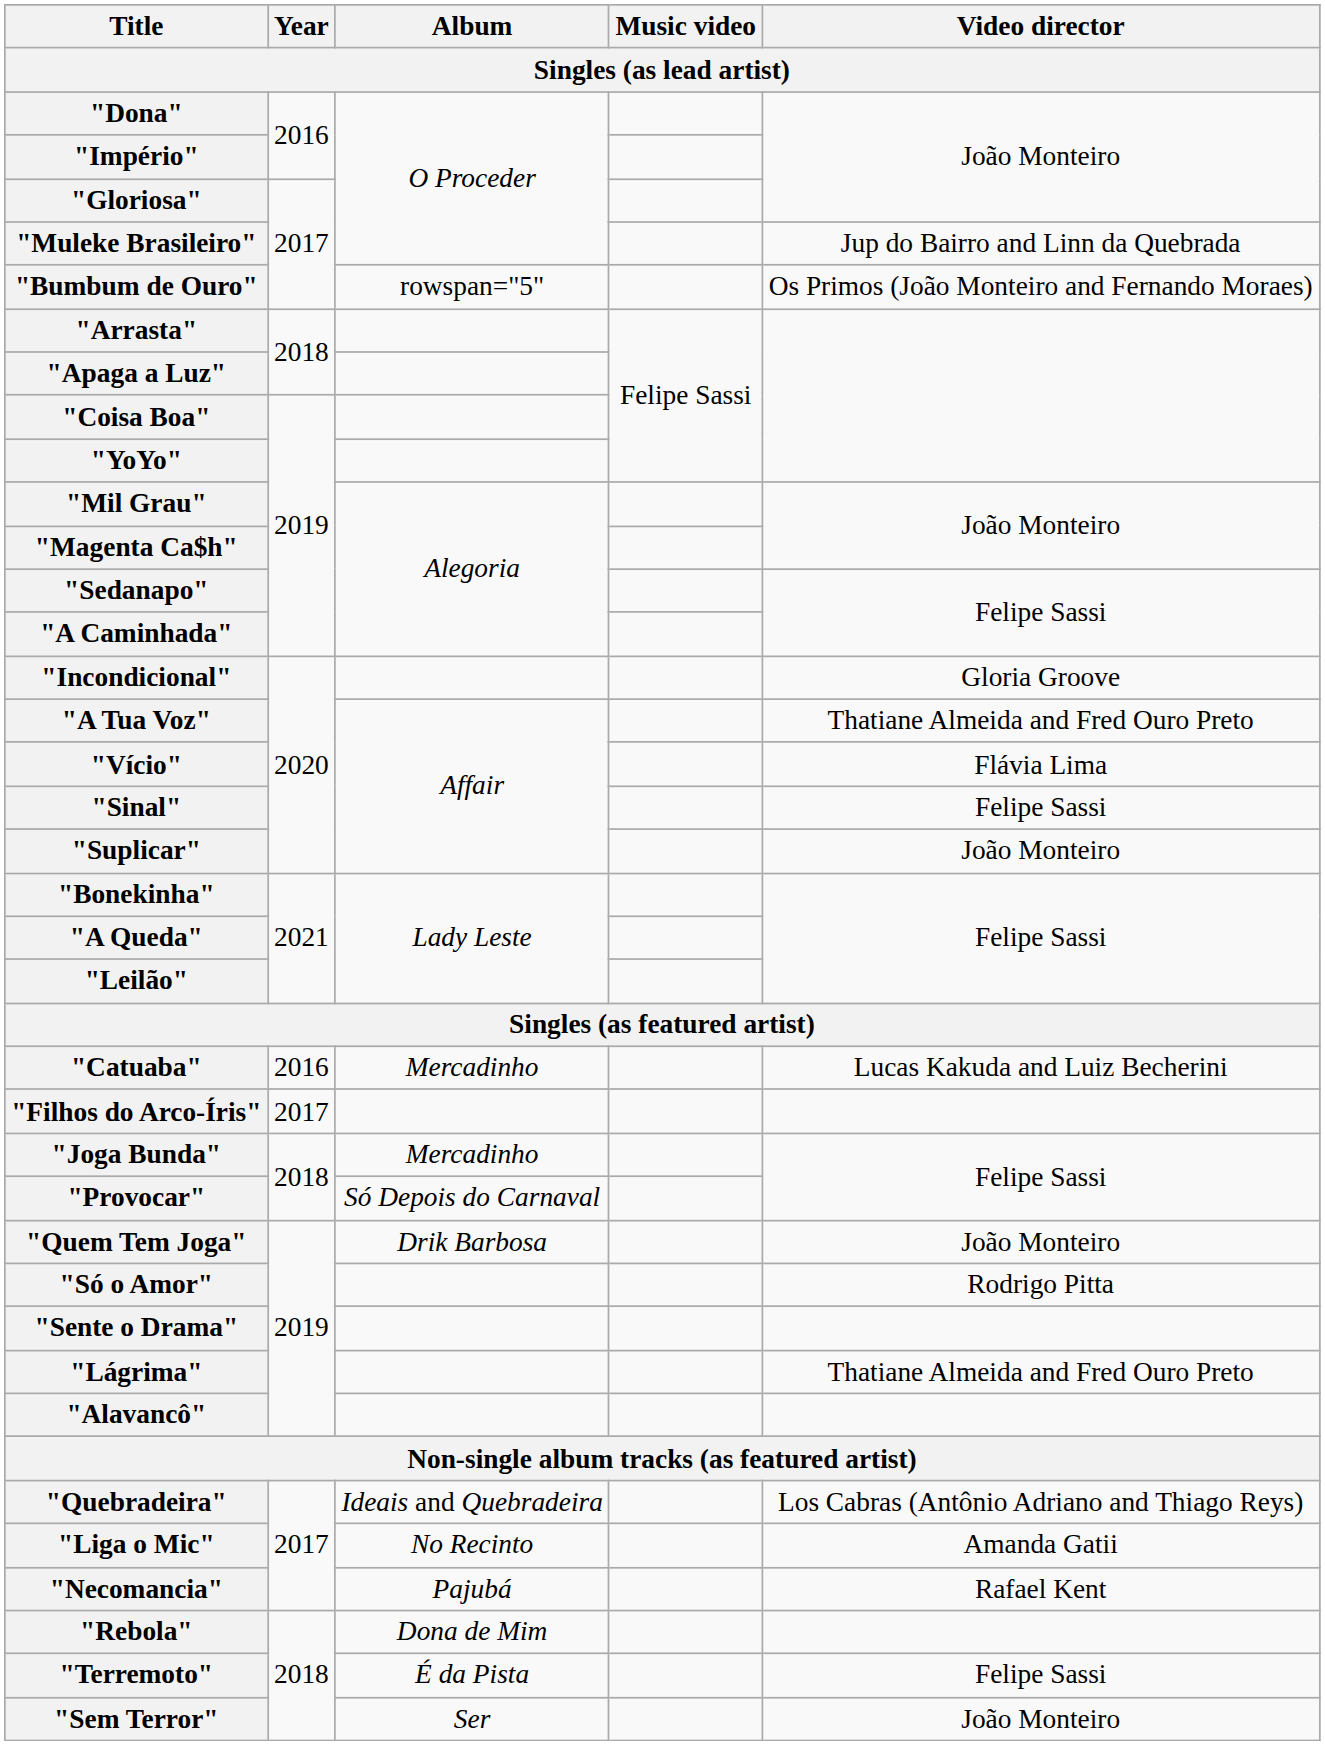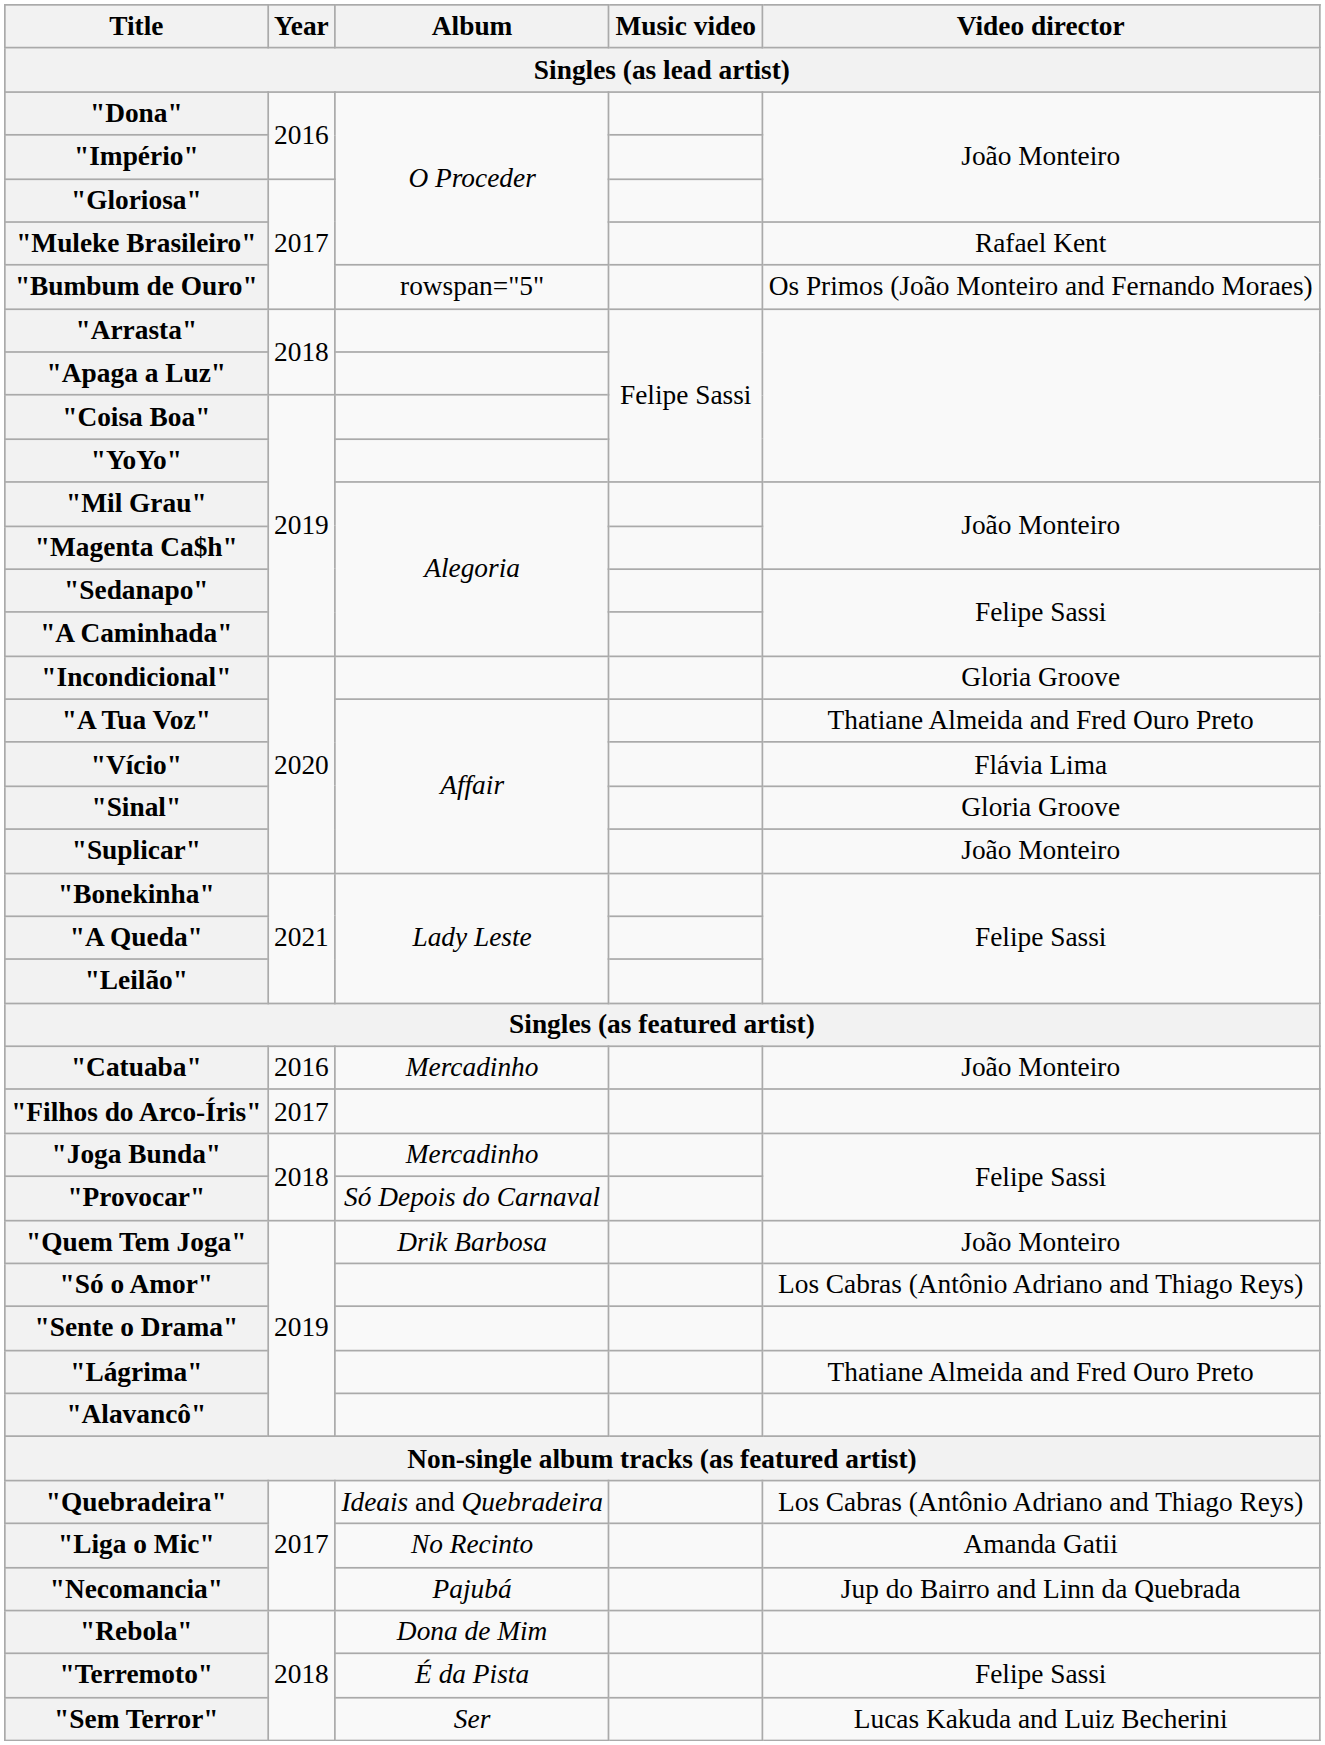(1041, 243) Jup do Bairro and Linn da Quebrada -> (1041, 243) Rafael Kent
(1041, 807) Felipe Sassi -> (1041, 807) Gloria Groove
(1041, 1067) Lucas Kakuda and Luiz Becherini -> (1041, 1067) João Monteiro
(1041, 1284) Rodrigo Pitta -> (1041, 1284) Los Cabras (Antônio Adriano and Thiago Reys)
(1041, 1588) Rafael Kent -> (1041, 1588) Jup do Bairro and Linn da Quebrada
(1041, 1718) João Monteiro -> (1041, 1718) Lucas Kakuda and Luiz Becherini
